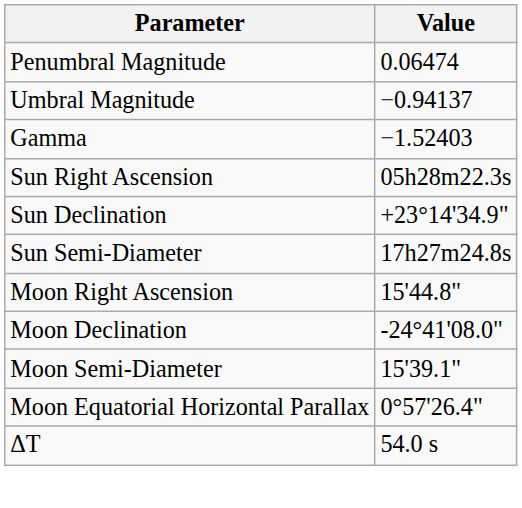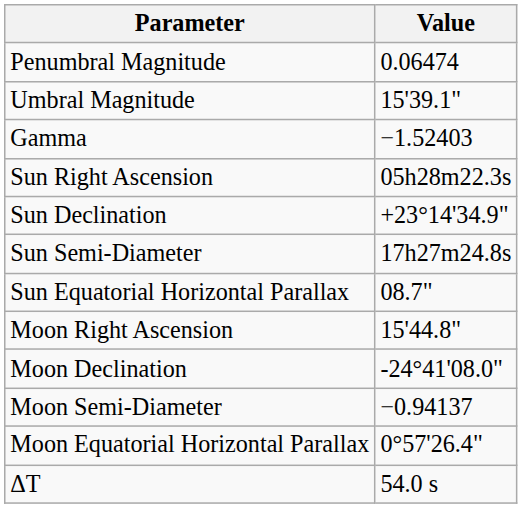(426, 100) −0.94137 -> (421, 100) 15'39.1"
+ row: (180, 291)
(421, 368) 15'39.1" -> (426, 406) −0.94137
